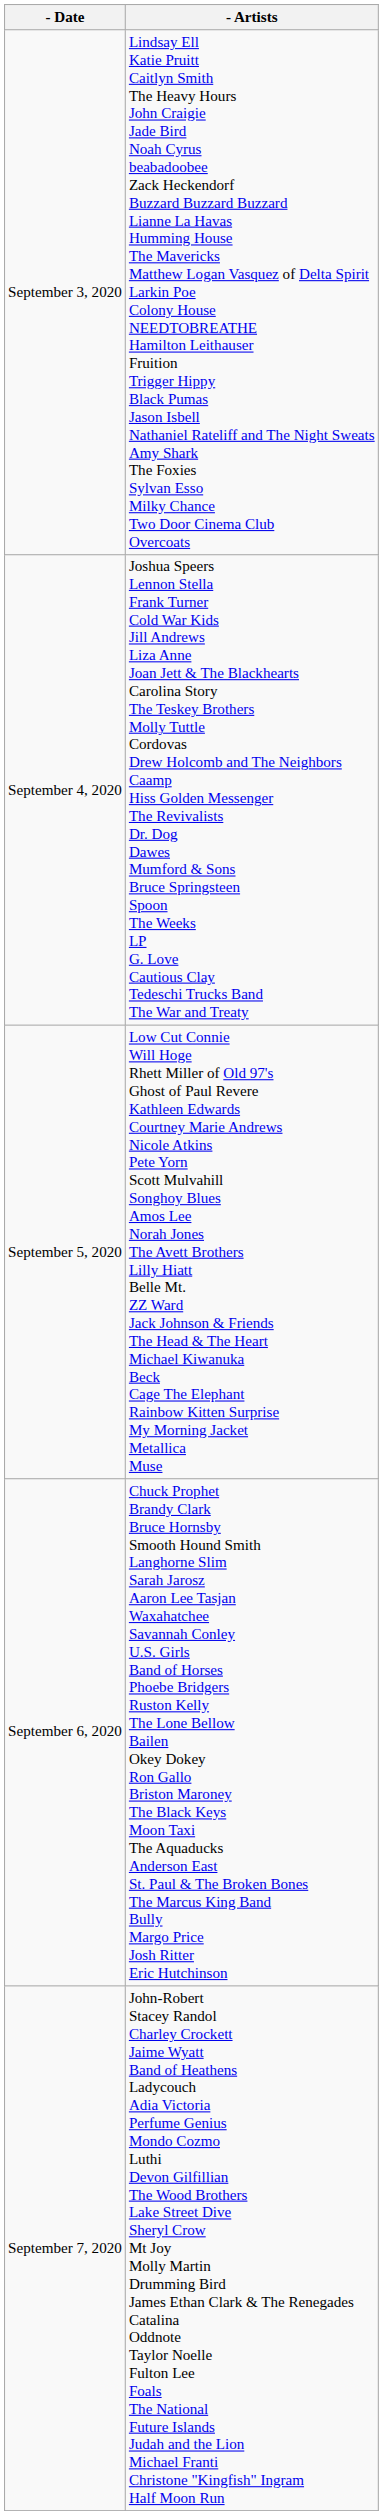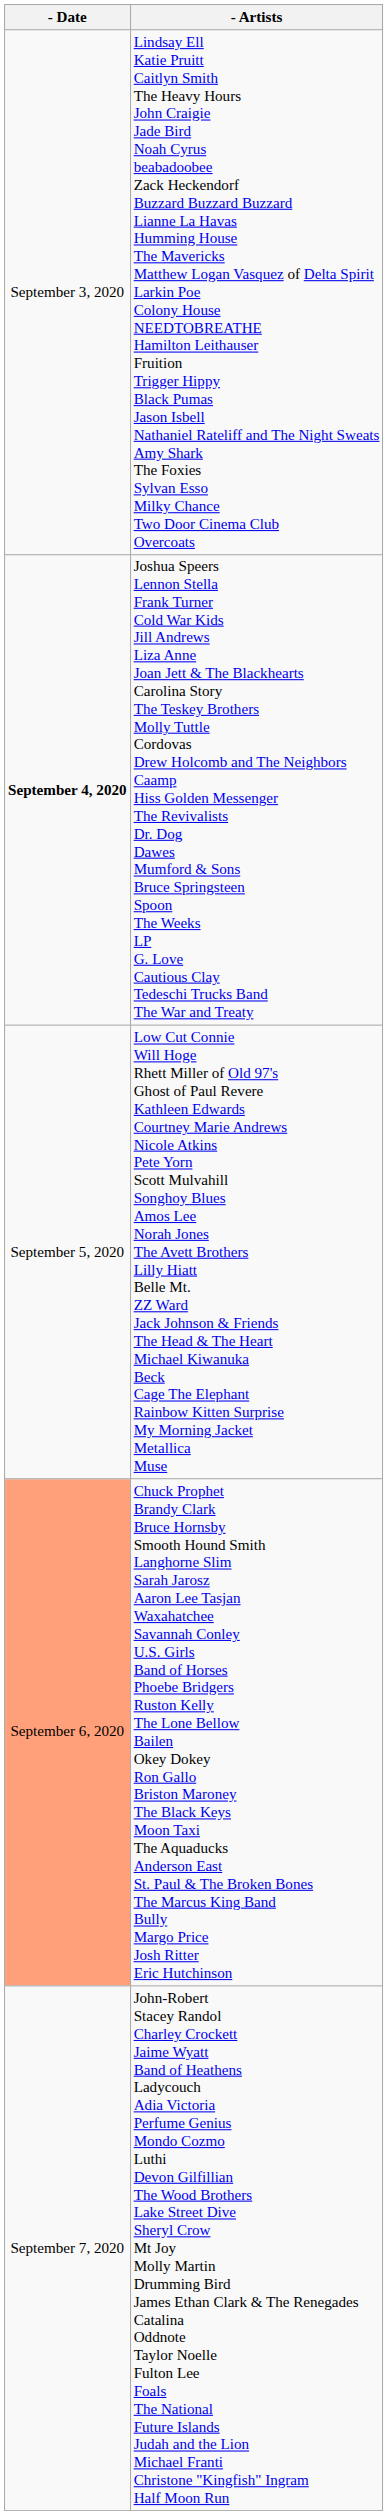(65, 790) normal -> (67, 790) bold
(65, 1732) no background -> (67, 1732) lightsalmon background
